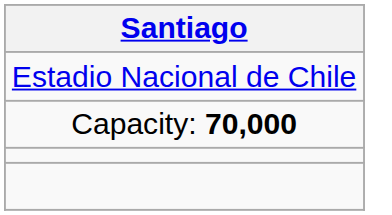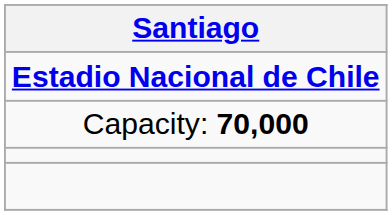(184, 76) normal -> (196, 76) bold
